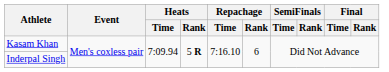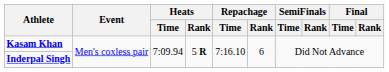(32, 43) normal -> (35, 43) bold
(36, 59) normal -> (38, 59) bold
